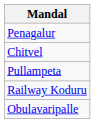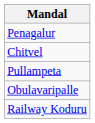(47, 90) Railway Koduru -> (43, 90) Obulavaripalle
(43, 109) Obulavaripalle -> (47, 109) Railway Koduru
